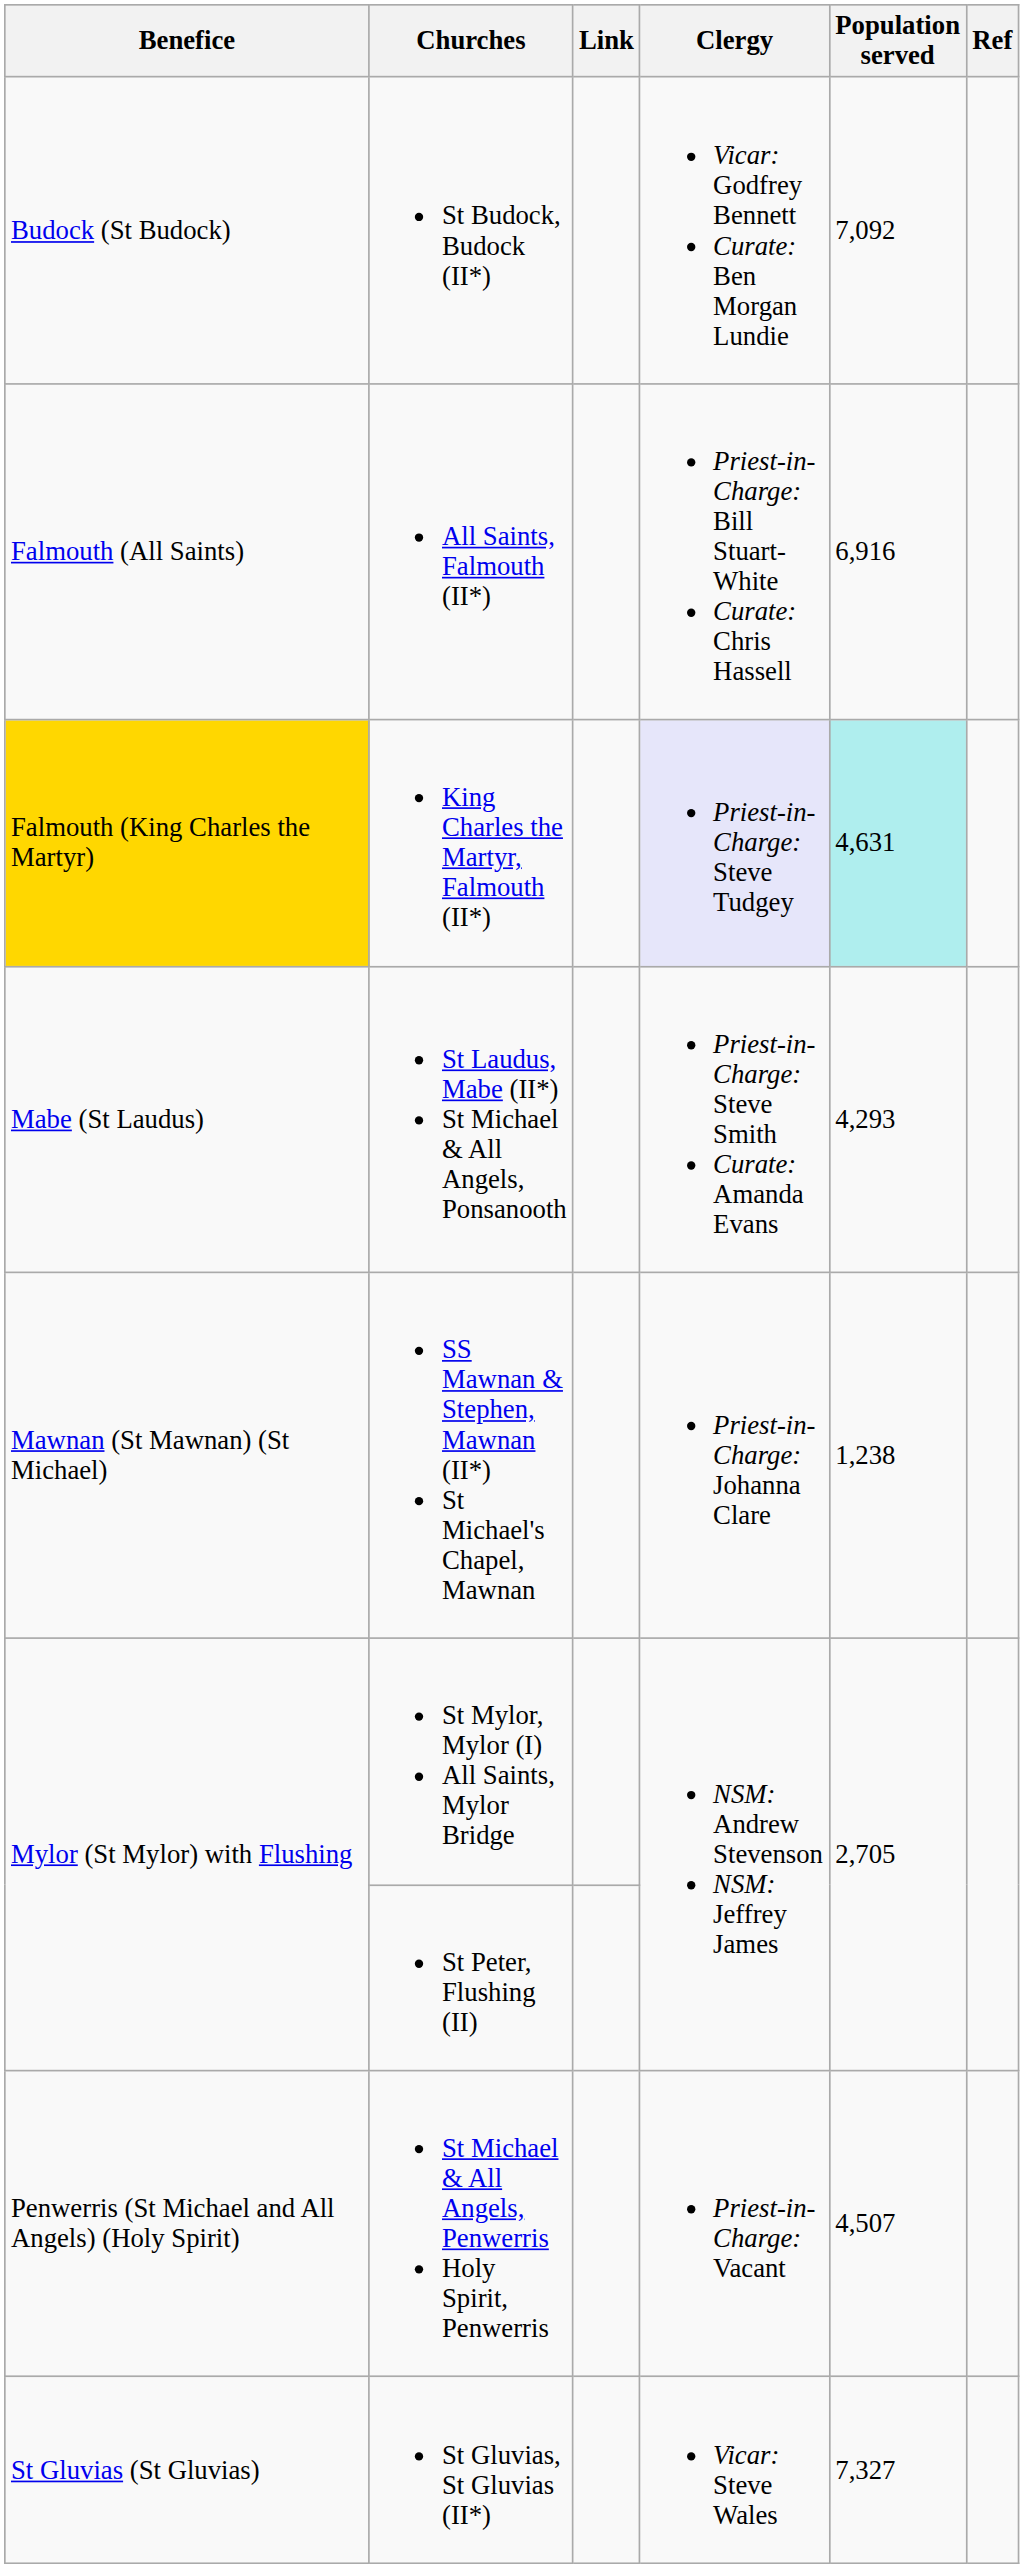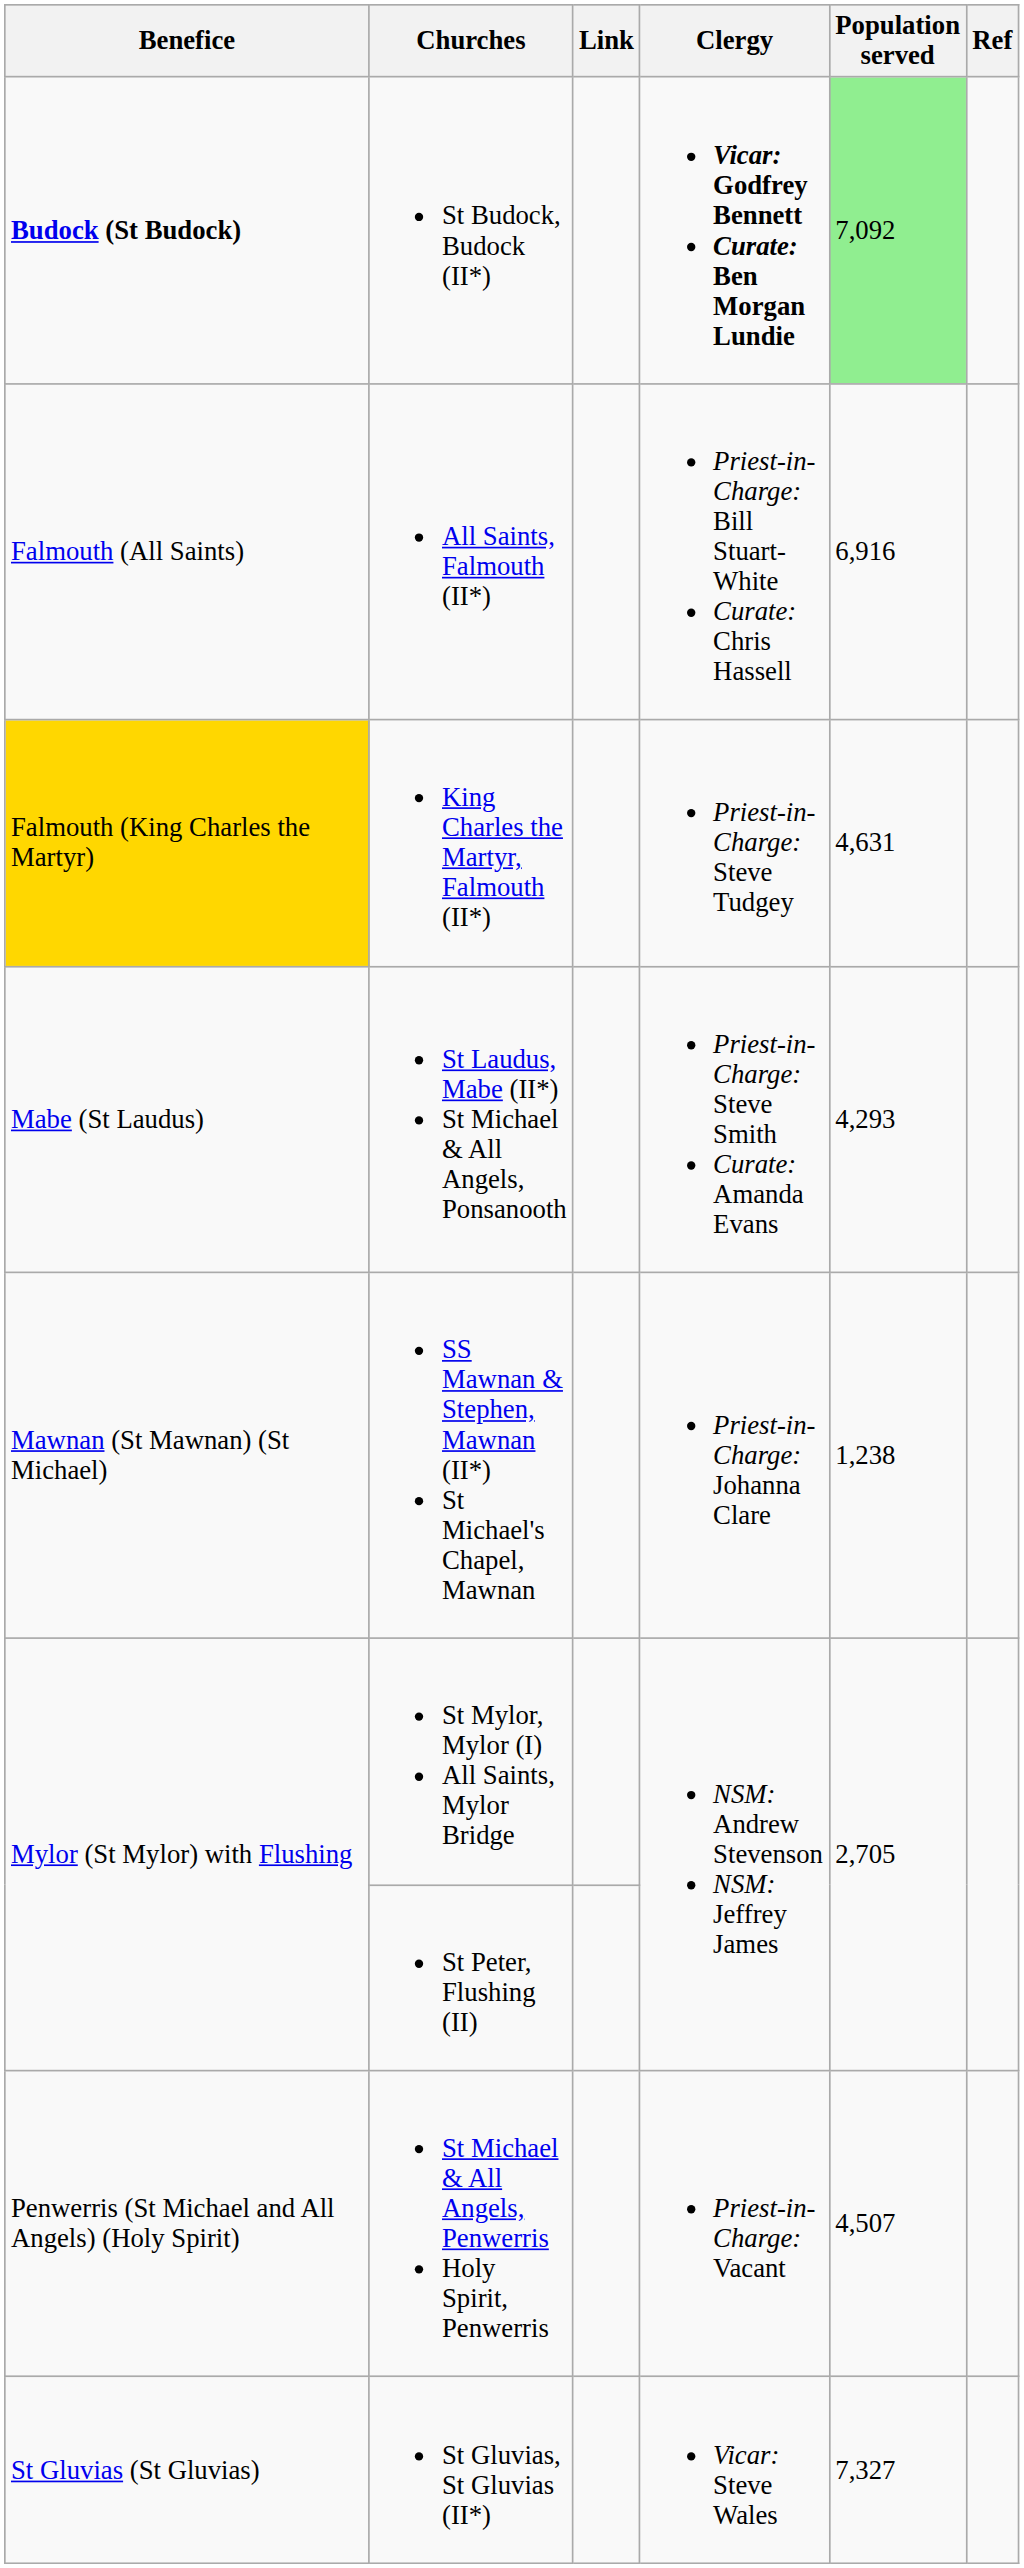(121, 230) normal -> (126, 230) bold
(735, 245) normal -> (735, 245) bold
(865, 230) no background -> (865, 230) lightgreen background
(735, 858) lavender background -> (735, 858) no background
(865, 842) paleturquoise background -> (865, 842) no background
